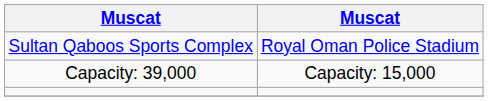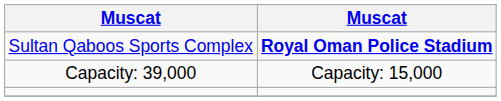(370, 45) normal -> (377, 45) bold
